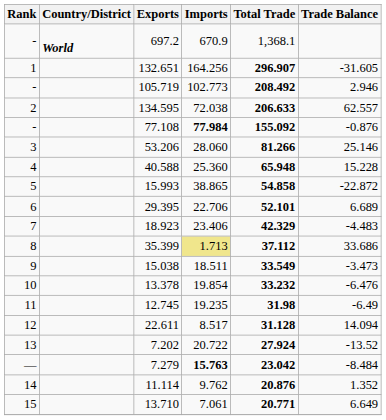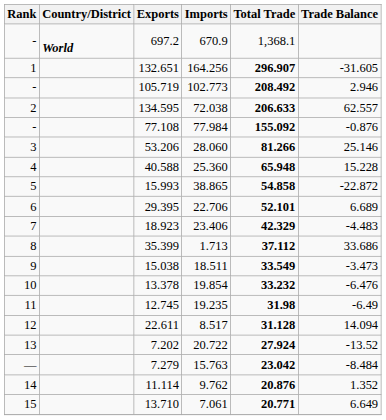(211, 127) bold -> (211, 127) normal
(214, 246) khaki background -> (214, 246) no background
(211, 364) bold -> (211, 364) normal
